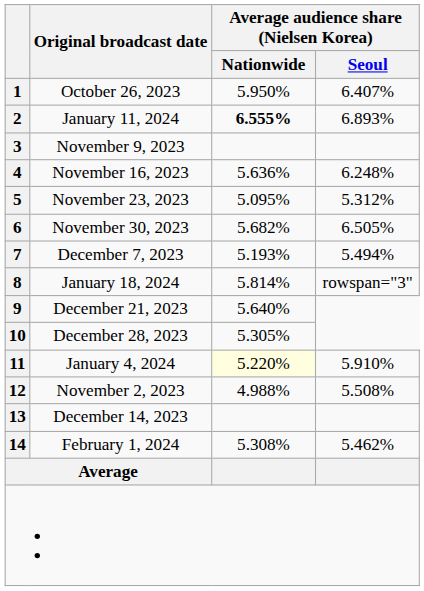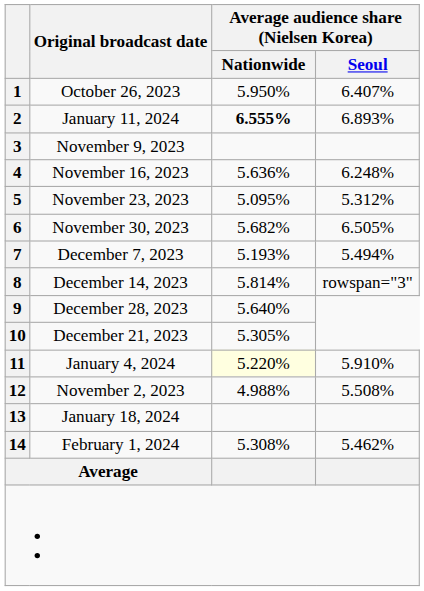(121, 281) January 18, 2024 -> (121, 281) December 14, 2023
(121, 308) December 21, 2023 -> (121, 308) December 28, 2023
(121, 335) December 28, 2023 -> (121, 335) December 21, 2023
(121, 417) December 14, 2023 -> (121, 417) January 18, 2024
